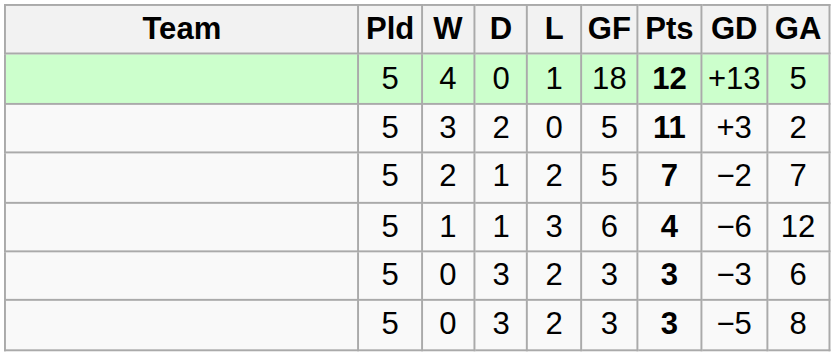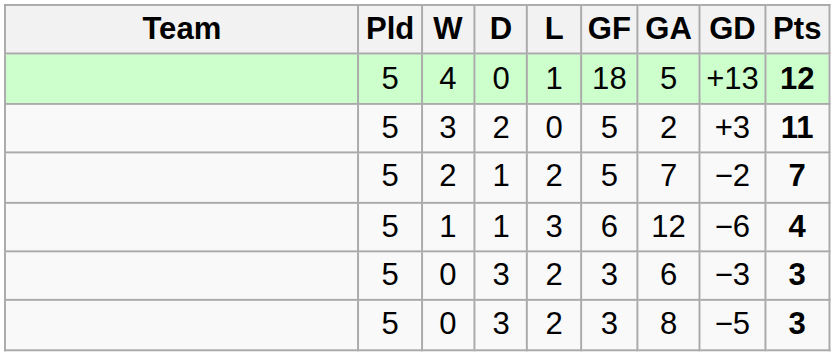columns swapped: (798, 29) <-> (669, 29)
